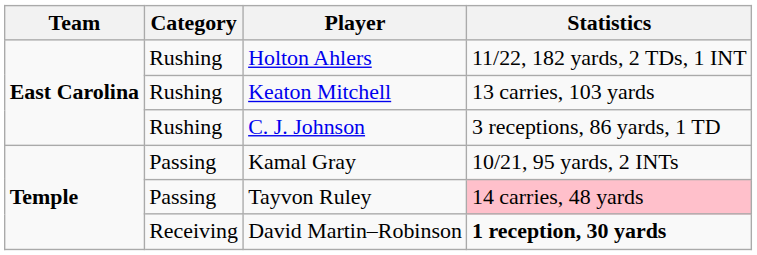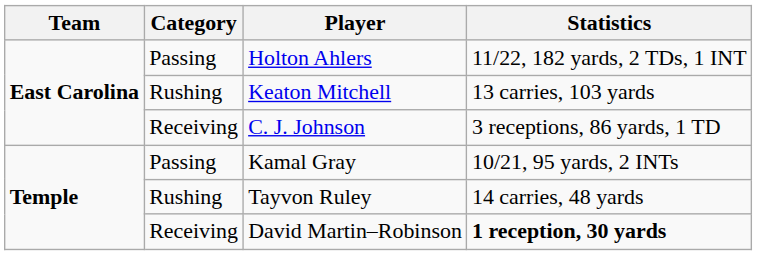(186, 57) Rushing -> (183, 57) Passing
(186, 127) Rushing -> (194, 127) Receiving
(183, 196) Passing -> (186, 196) Rushing
(558, 196) pink background -> (558, 196) no background
